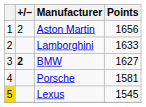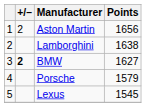(127, 45) 1633 -> (127, 45) 1638
(127, 78) 1581 -> (127, 78) 1579
(10, 95) gold background -> (10, 95) no background
